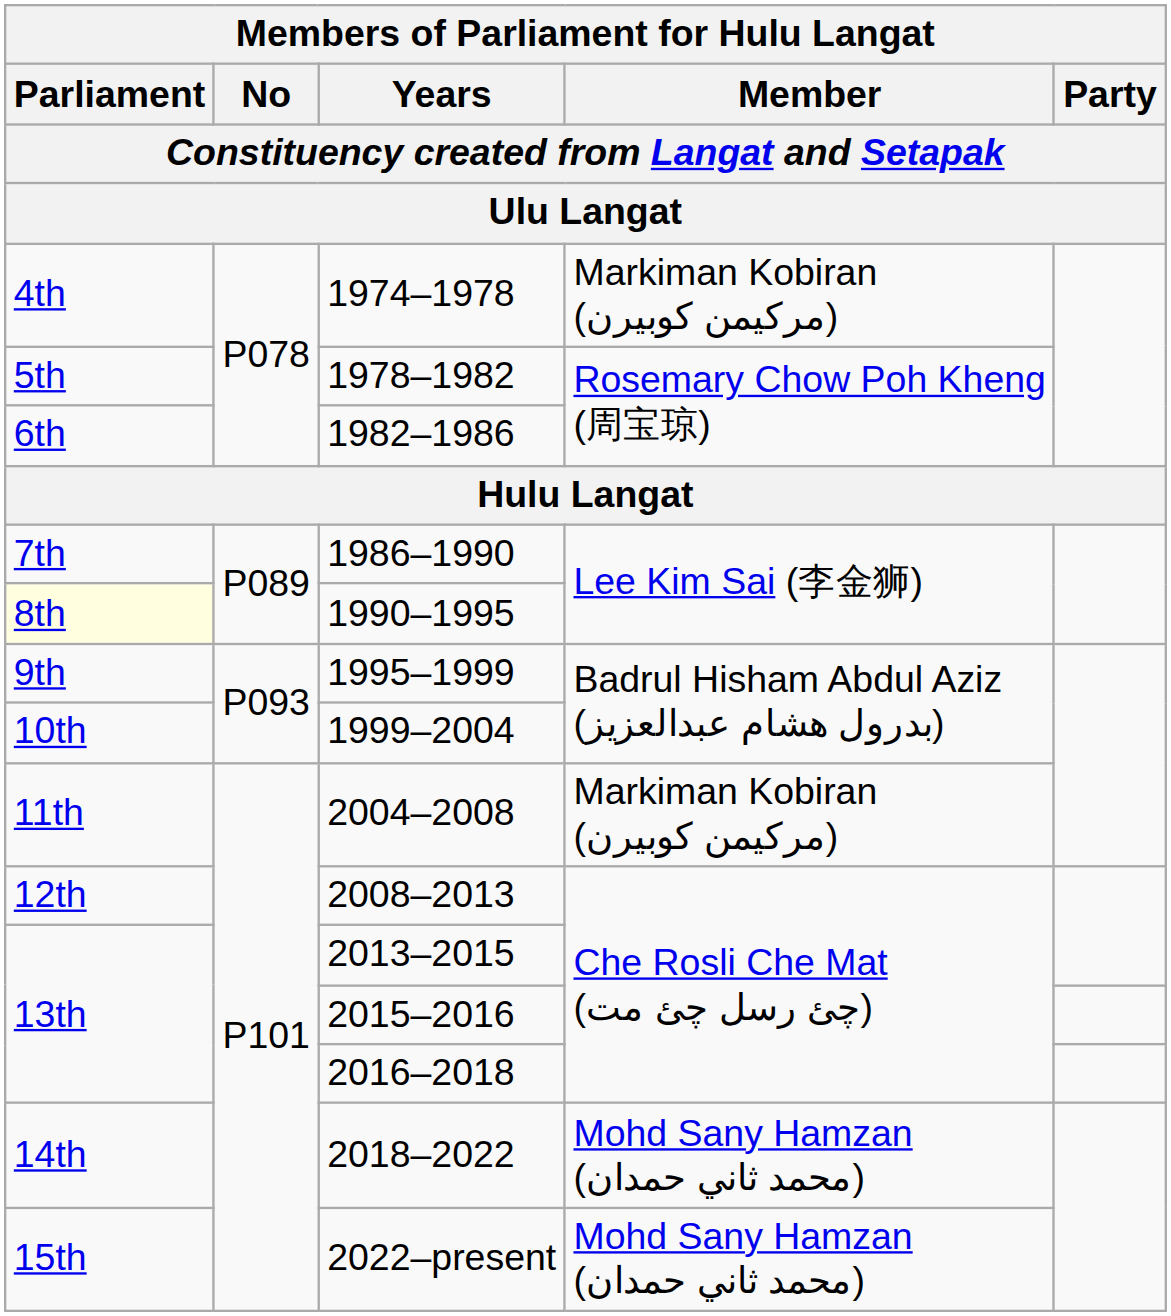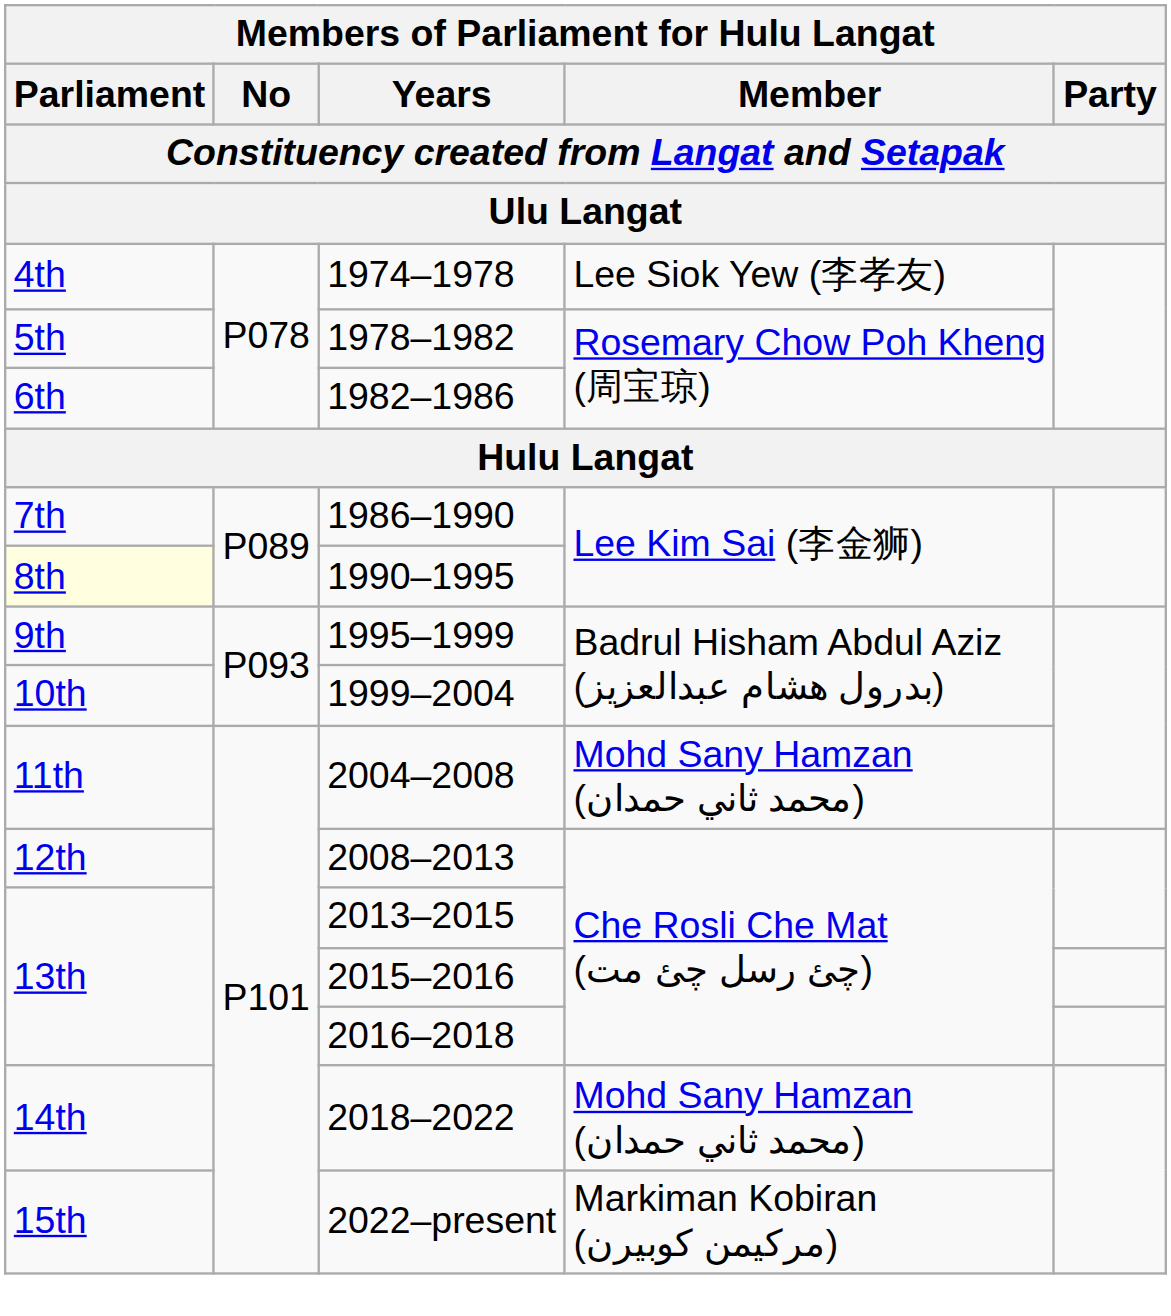(725, 293) Markiman Kobiran (مركيمن كوبيرن) -> (760, 274) Lee Siok Yew (李孝友)
(725, 813) Markiman Kobiran (مركيمن كوبيرن) -> (743, 775) Mohd Sany Hamzan (محمد ثاني حمدان)
(743, 1258) Mohd Sany Hamzan (محمد ثاني حمدان) -> (725, 1221) Markiman Kobiran (مركيمن كوبيرن)
